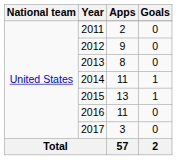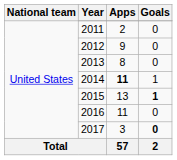(122, 79) normal -> (122, 79) bold
(155, 96) normal -> (155, 96) bold
(155, 130) normal -> (155, 130) bold
